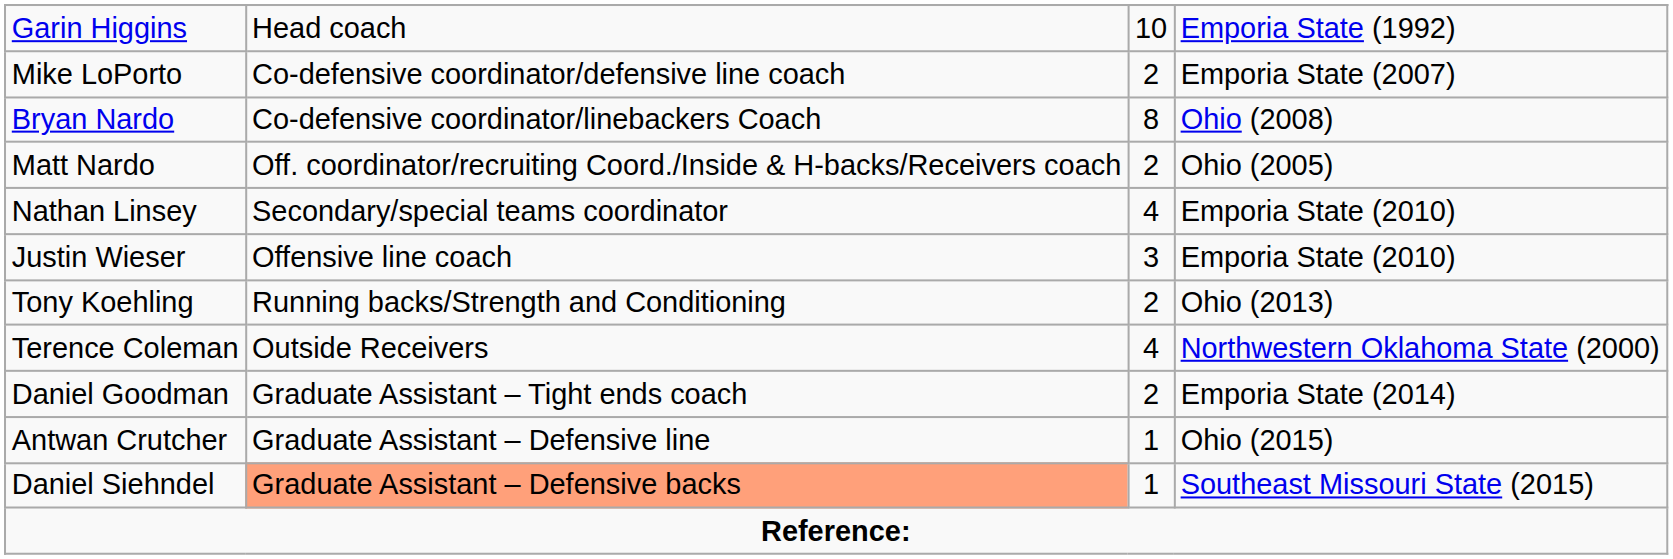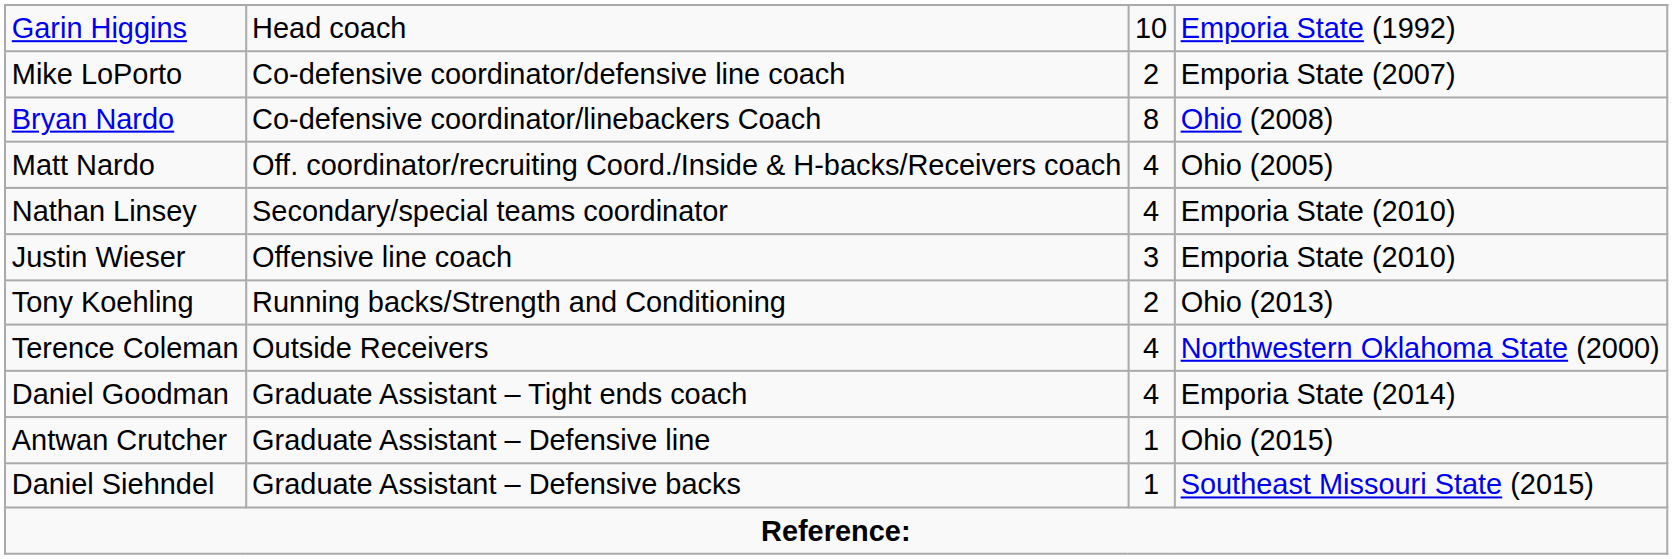(1151, 165) 2 -> (1151, 165) 4
(1151, 394) 2 -> (1151, 394) 4
(496, 486) lightsalmon background -> (496, 486) no background
